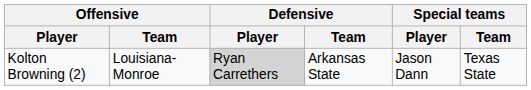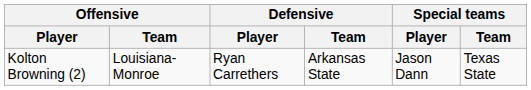(246, 66) lightgrey background -> (246, 66) no background
